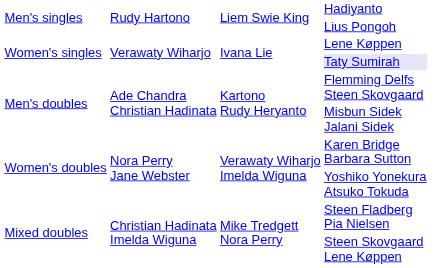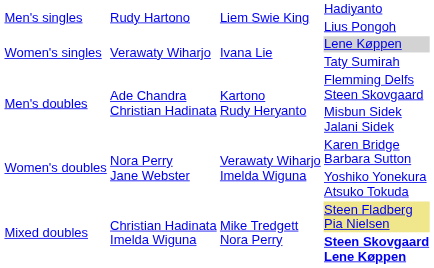(363, 44) no background -> (363, 44) lightgrey background
(362, 62) lavender background -> (362, 62) no background
(368, 216) no background -> (368, 216) khaki background
(374, 249) normal -> (377, 249) bold
